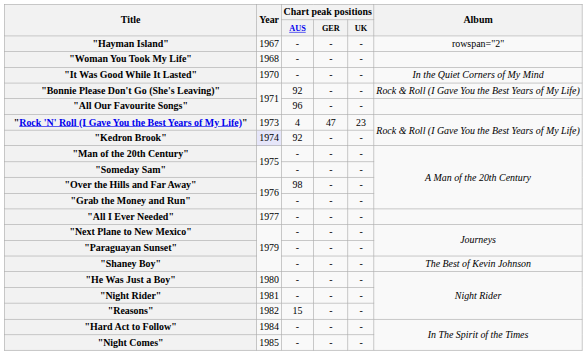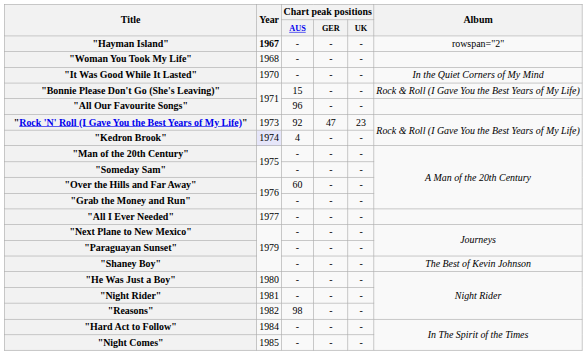(269, 43) normal -> (269, 43) bold
(297, 91) 92 -> (297, 91) 15
(297, 122) 4 -> (297, 122) 92
(297, 138) 92 -> (297, 138) 4
(297, 185) 98 -> (297, 185) 60
(297, 311) 15 -> (297, 311) 98
